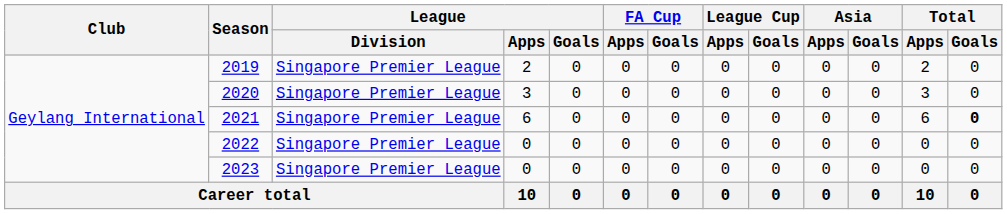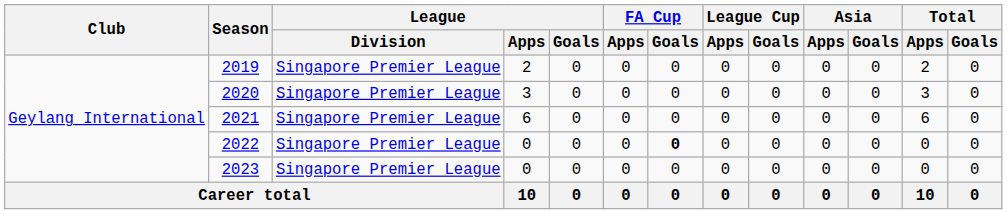(975, 119) bold -> (975, 119) normal
(675, 144) normal -> (675, 144) bold
